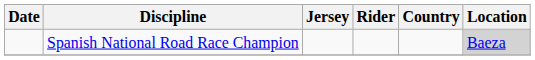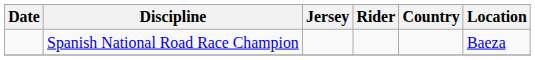(486, 42) lightgrey background -> (486, 42) no background
